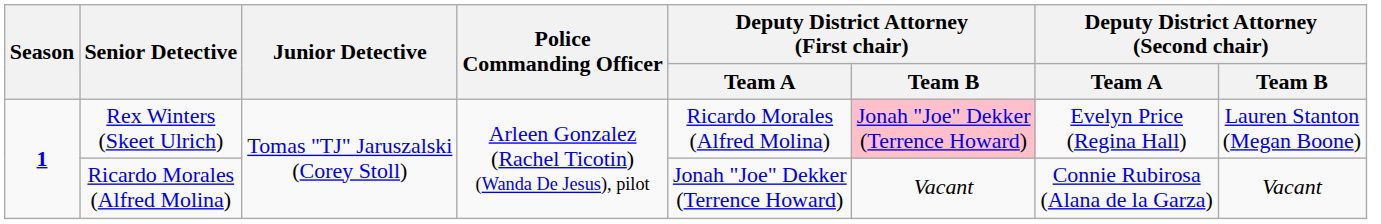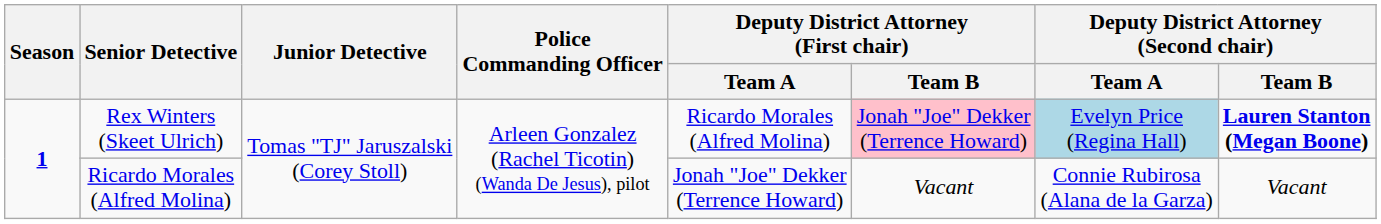(1127, 128) no background -> (1127, 128) lightblue background
(1292, 128) normal -> (1297, 128) bold
